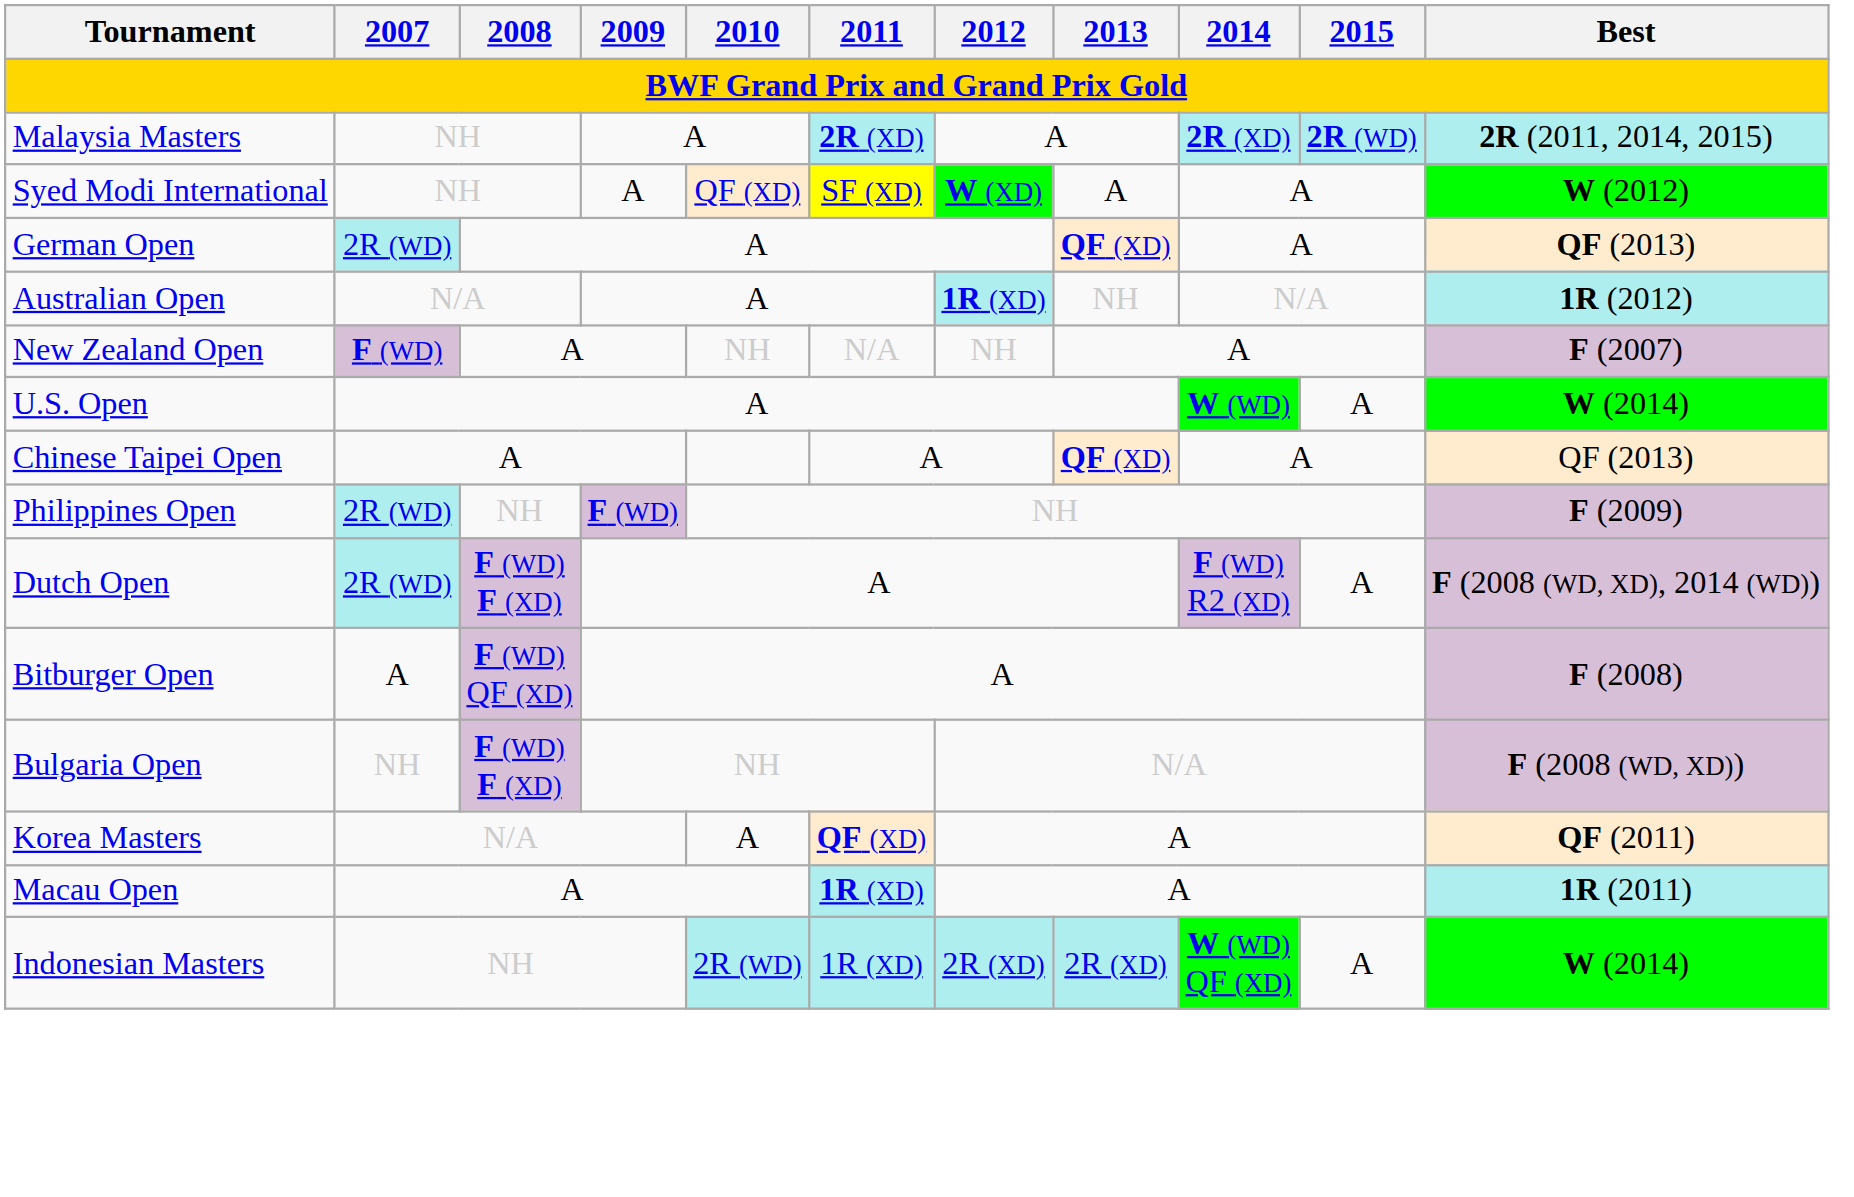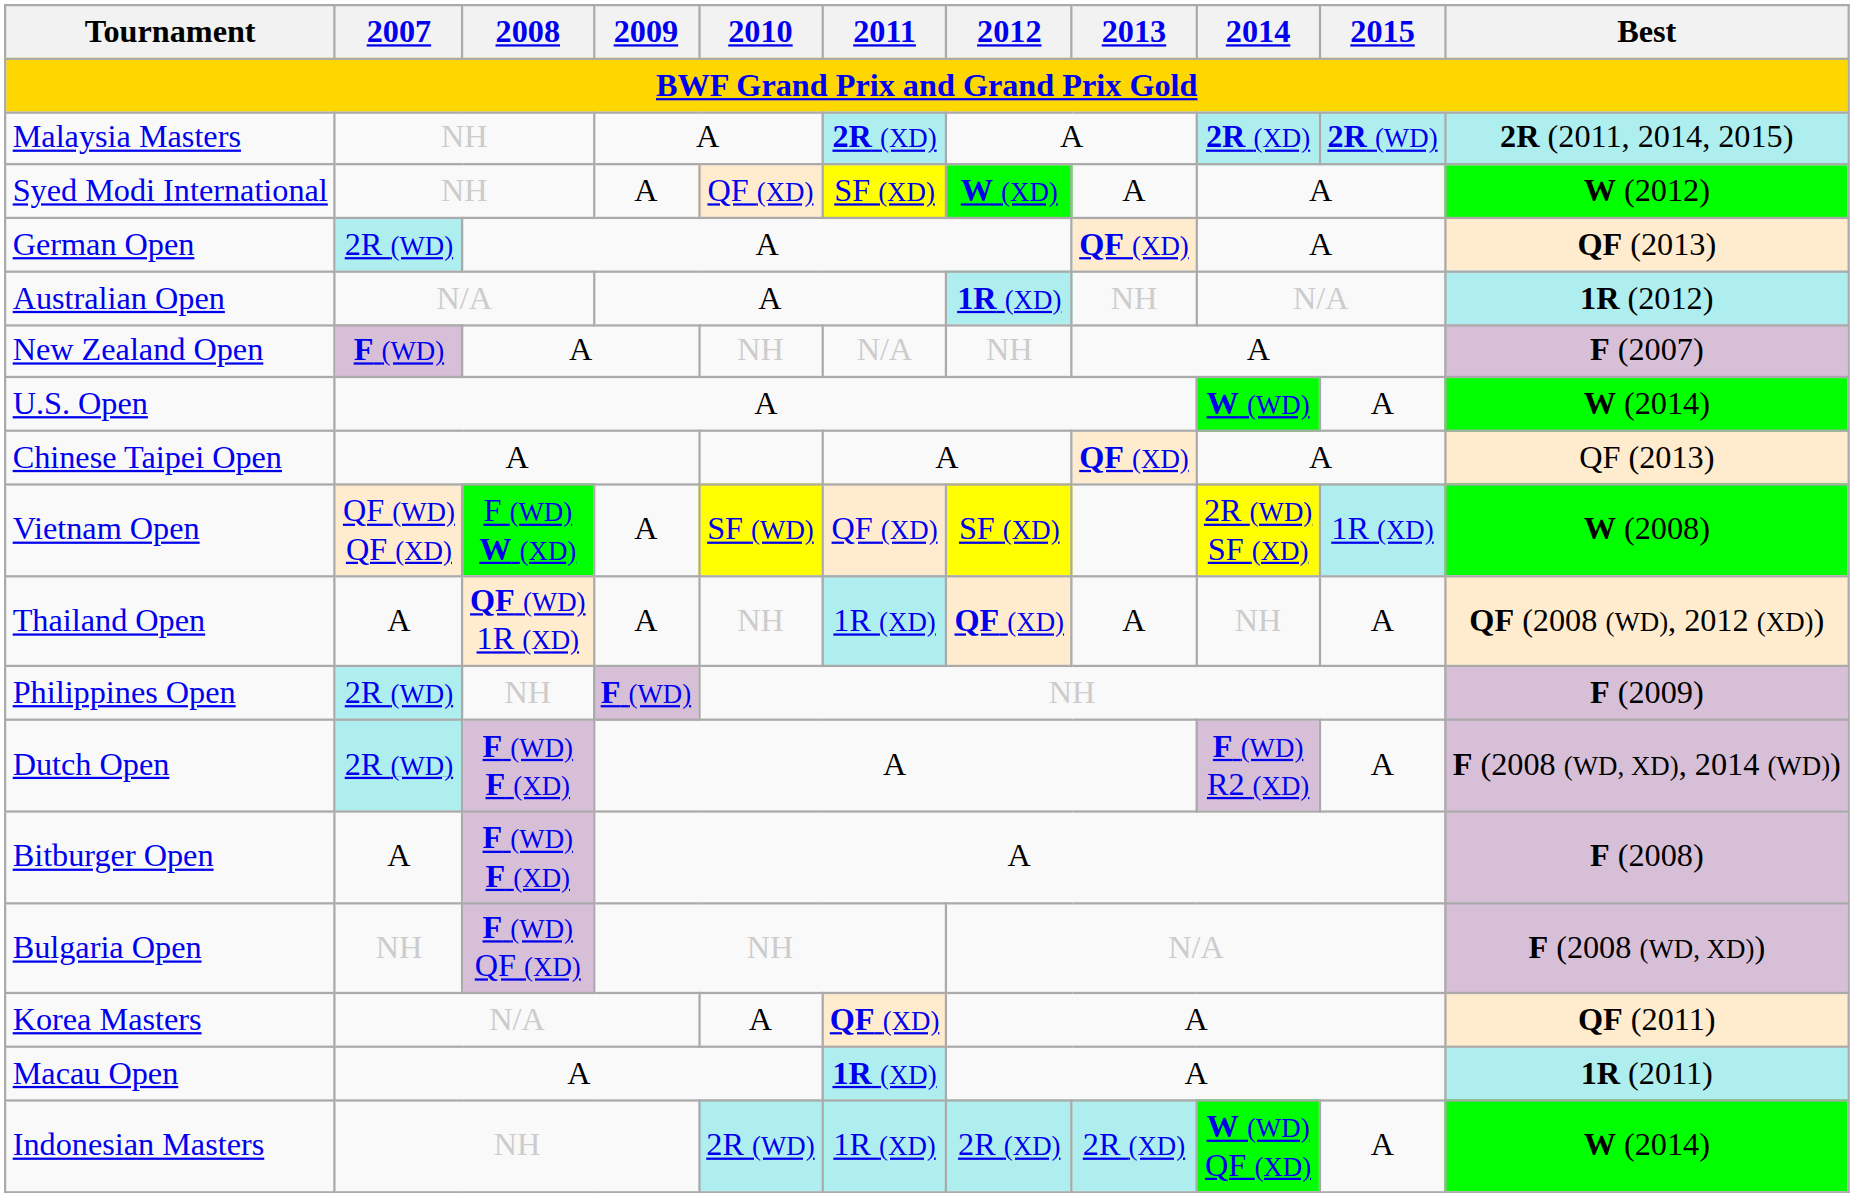+ row: (106, 529)
+ row: (109, 620)
(519, 673) F (WD) QF (XD) -> (528, 856) F (WD) F (XD)
(519, 765) F (WD) F (XD) -> (528, 947) F (WD) QF (XD)
